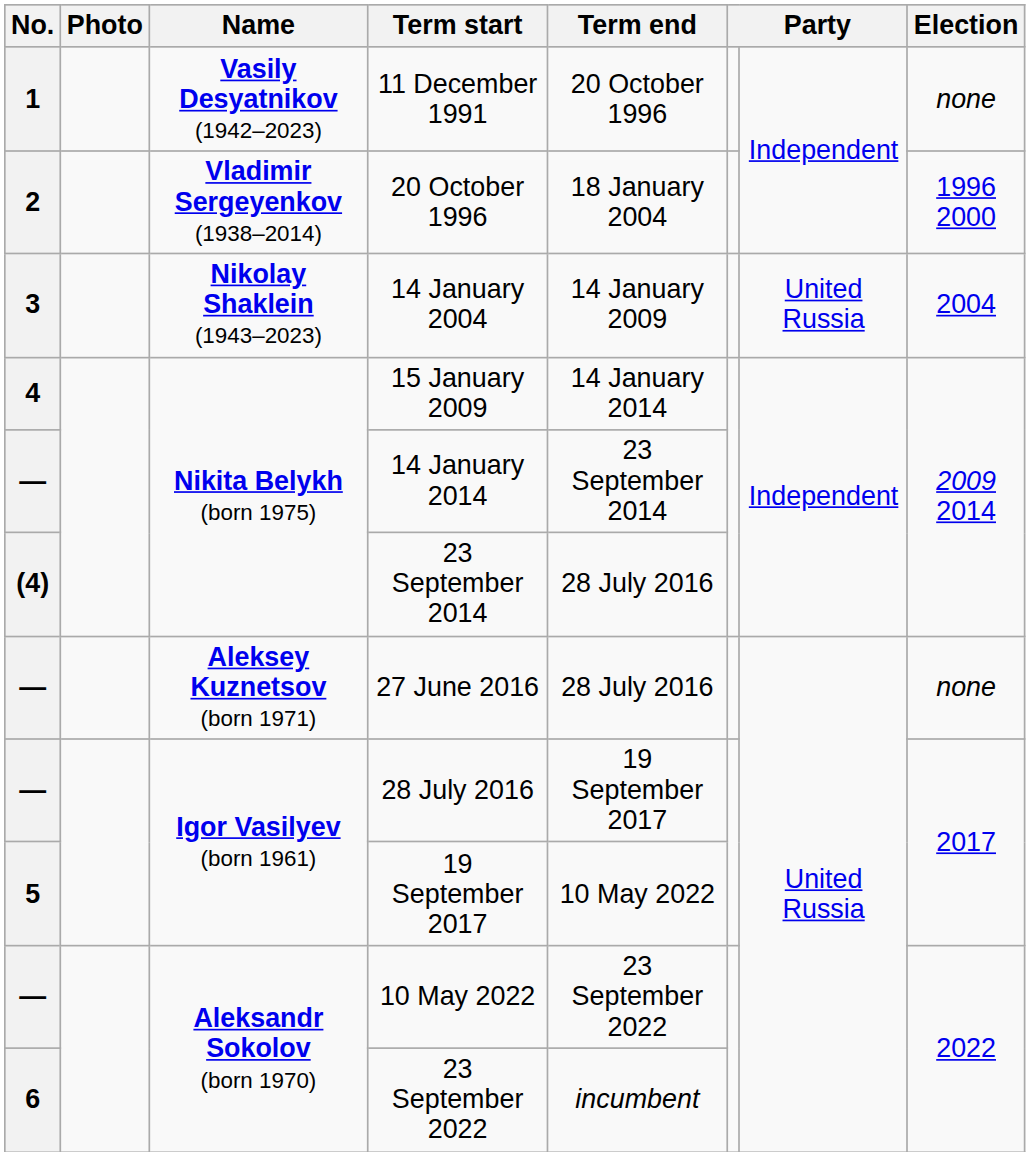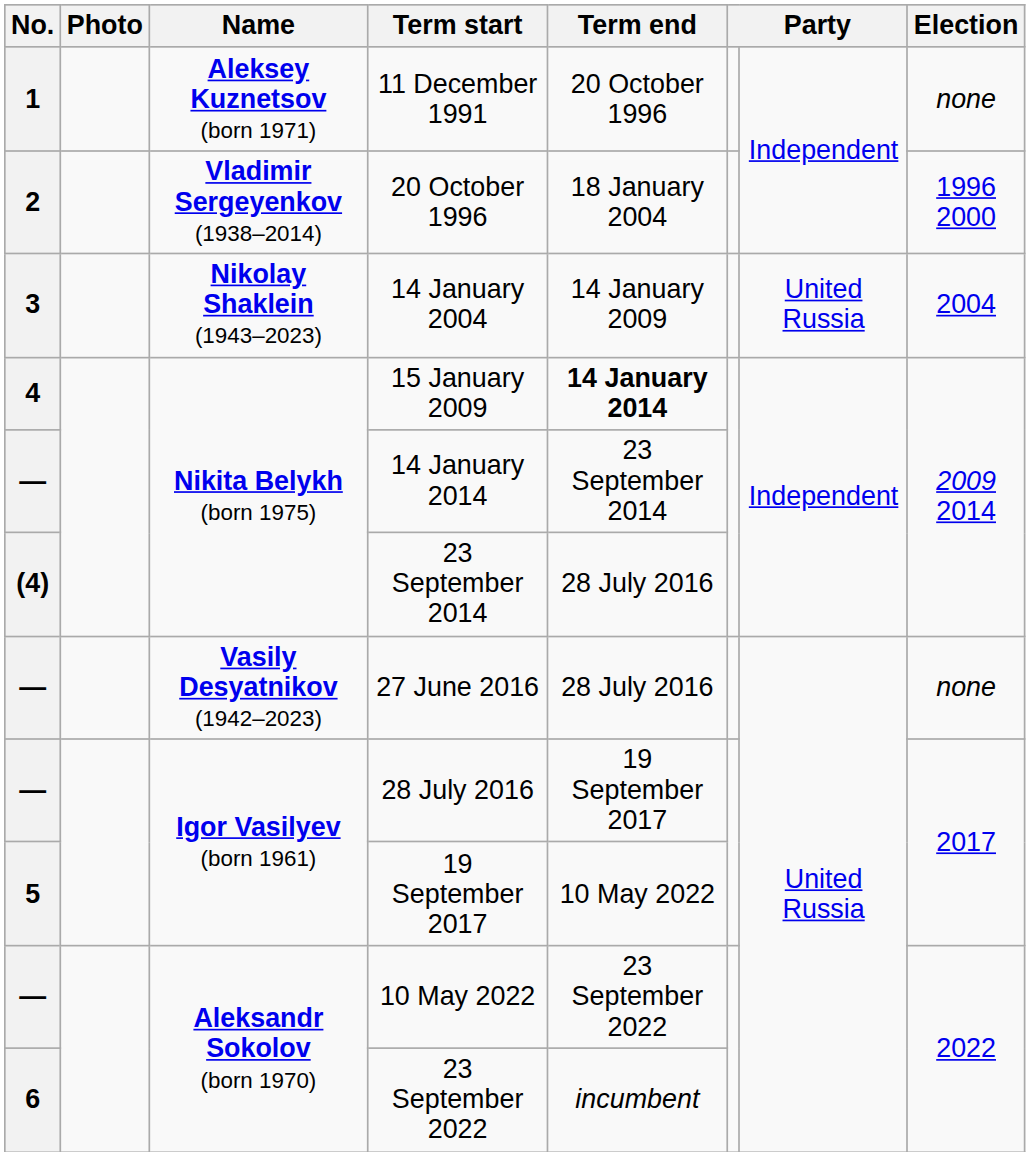(258, 98) Vasily Desyatnikov (1942–2023) -> (258, 98) Aleksey Kuznetsov (born 1971)
(637, 392) normal -> (637, 392) bold
(258, 687) Aleksey Kuznetsov (born 1971) -> (258, 687) Vasily Desyatnikov (1942–2023)
